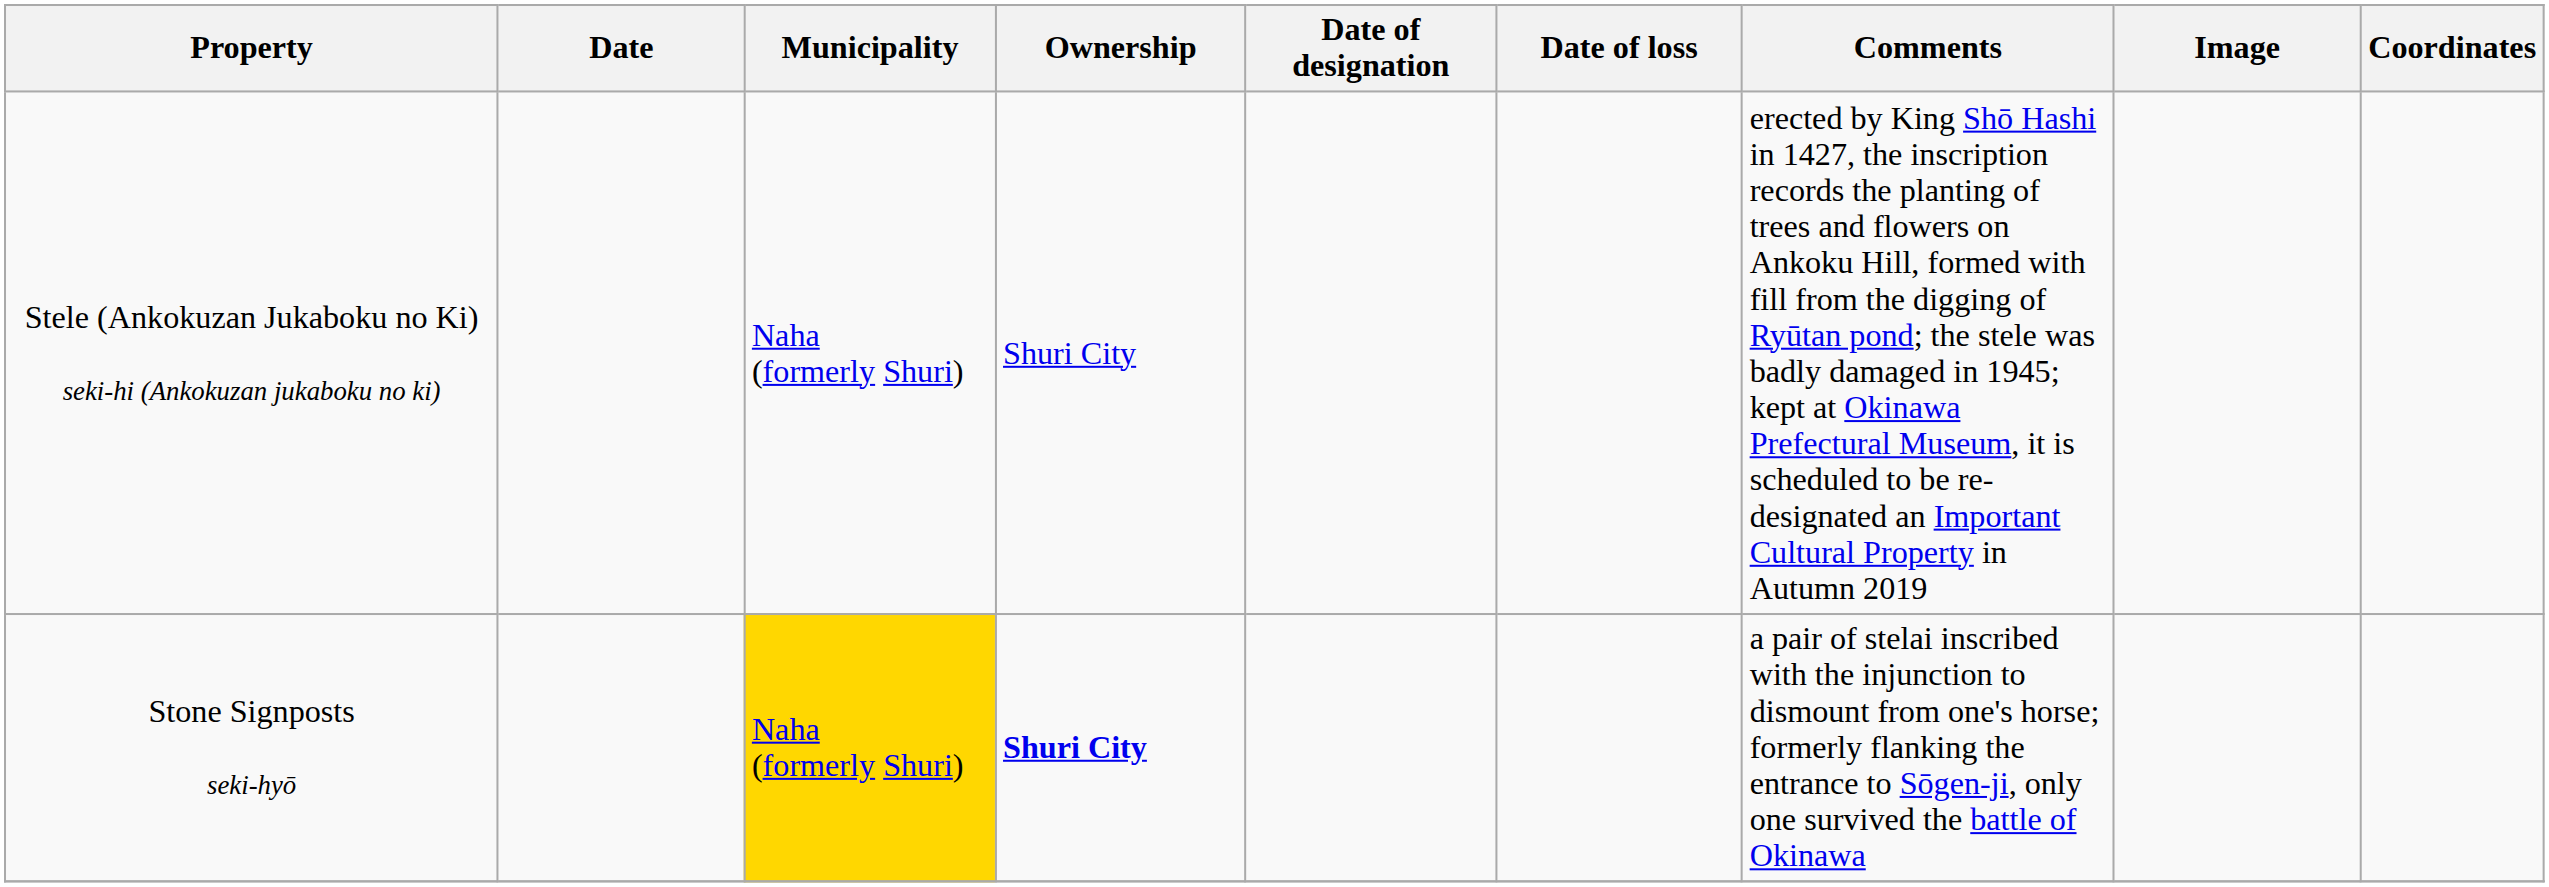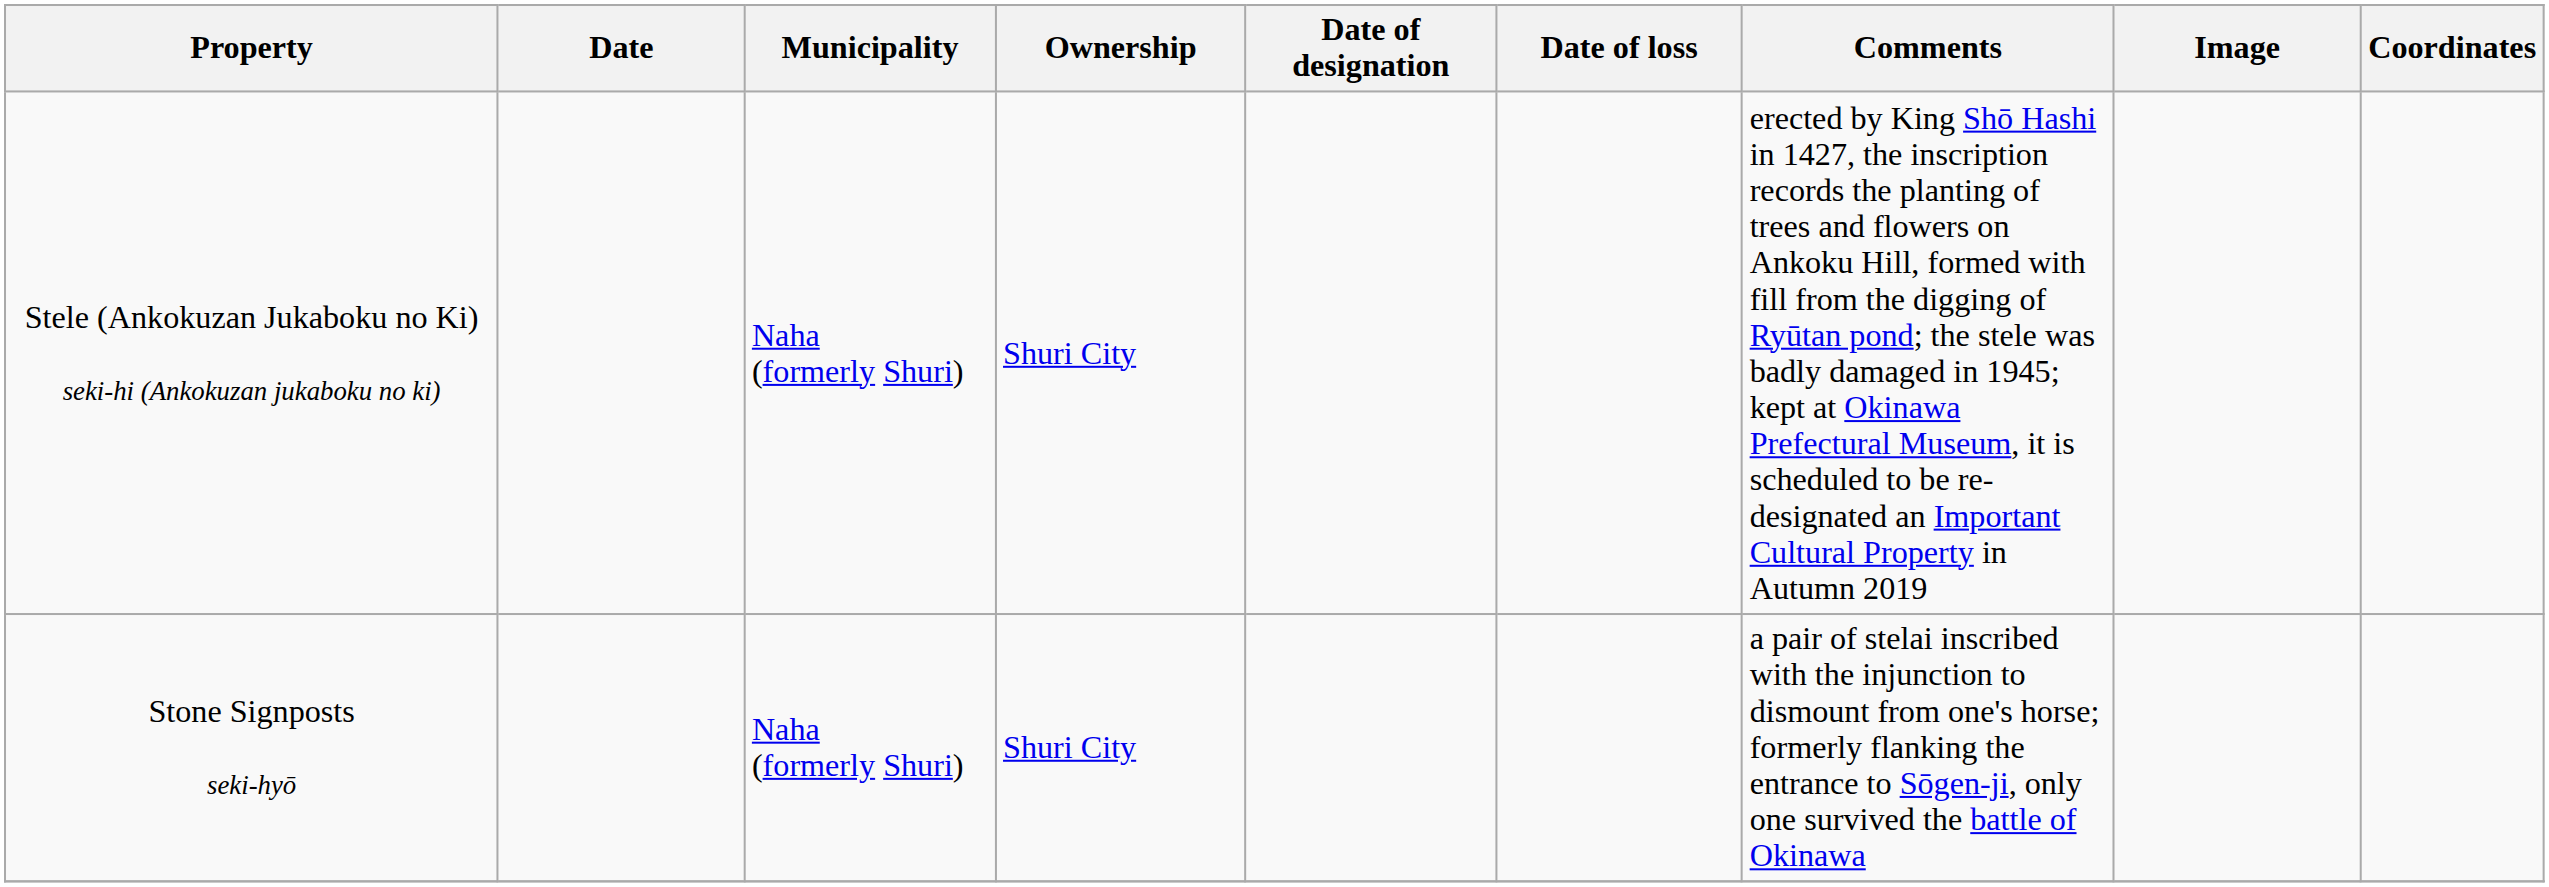(858, 747) gold background -> (858, 747) no background
(1075, 747) bold -> (1070, 747) normal
